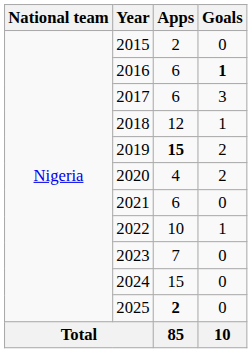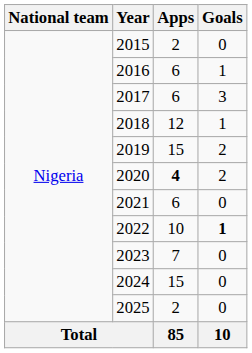(222, 70) bold -> (222, 70) normal
(176, 149) bold -> (176, 149) normal
(176, 176) normal -> (176, 176) bold
(222, 228) normal -> (222, 228) bold
(176, 307) bold -> (176, 307) normal
